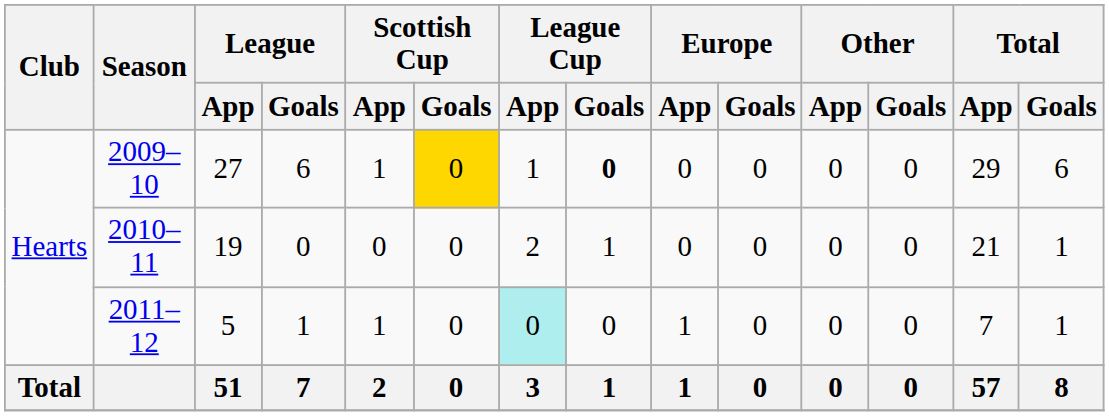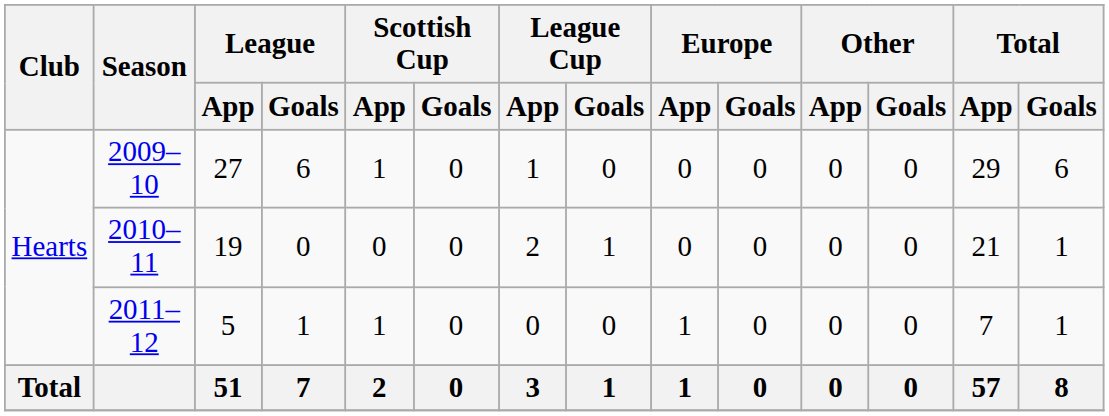(456, 168) gold background -> (456, 168) no background
(609, 168) bold -> (609, 168) normal
(533, 325) paleturquoise background -> (533, 325) no background
